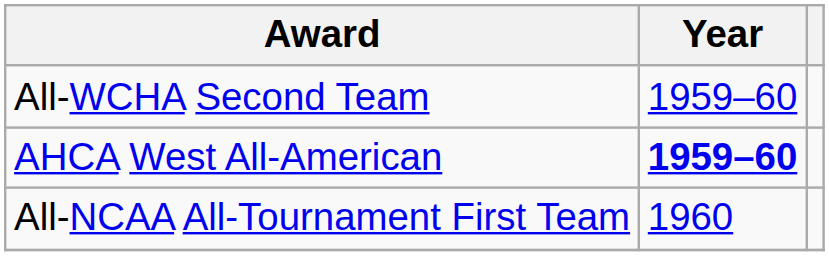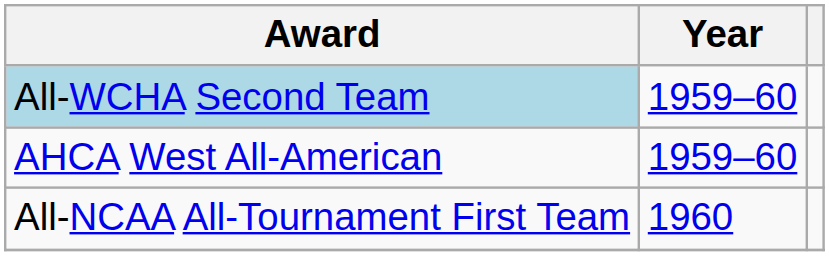(222, 95) no background -> (222, 95) lightblue background
(723, 156) bold -> (723, 156) normal
